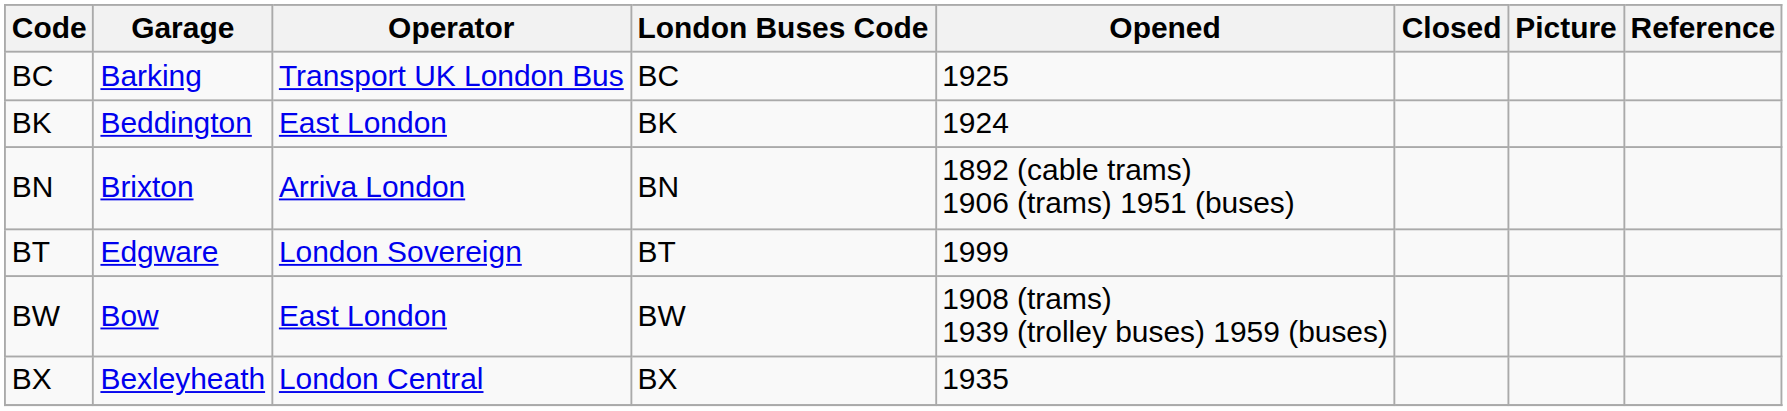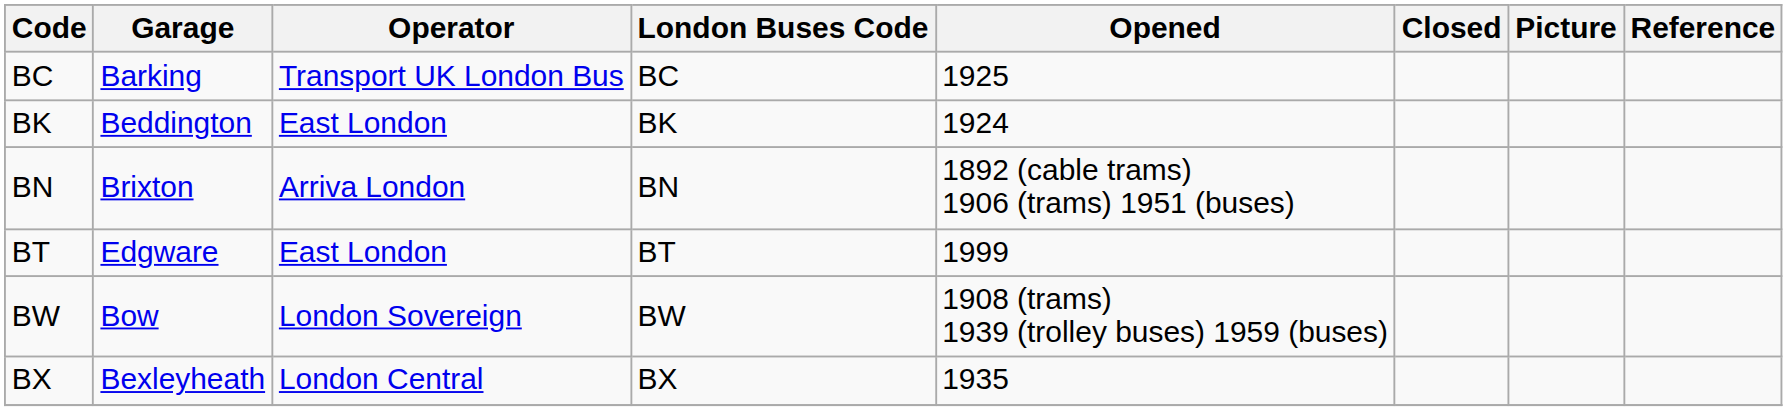(400, 251) London Sovereign -> (363, 251) East London
(363, 315) East London -> (400, 315) London Sovereign
